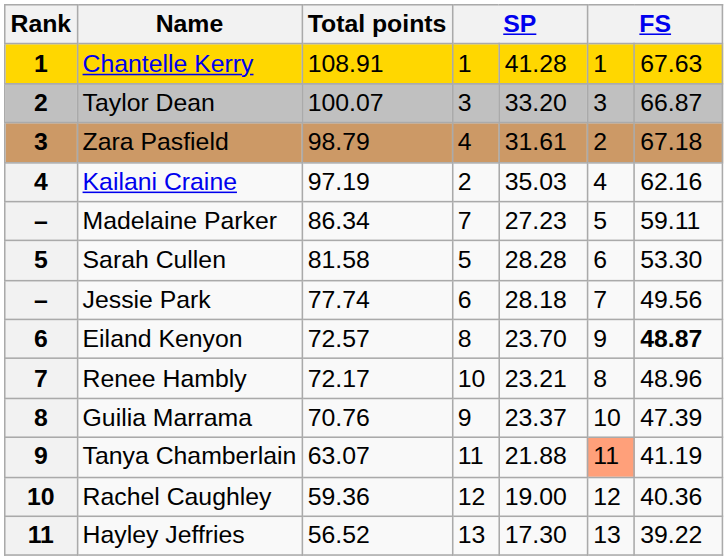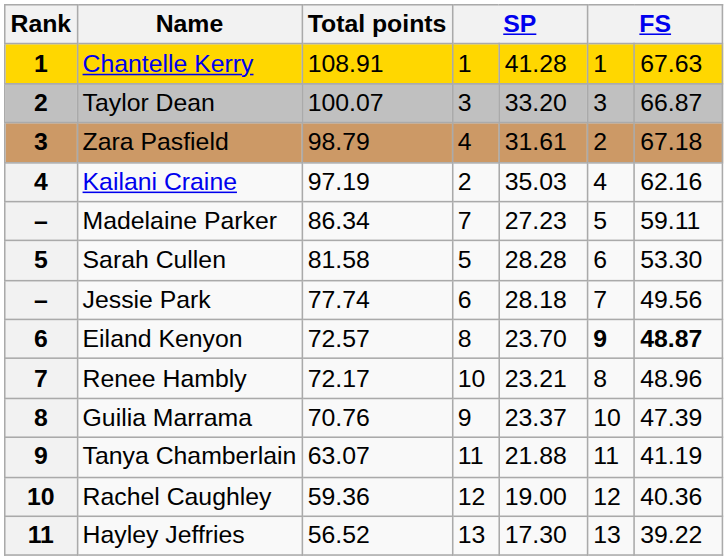(600, 338) normal -> (600, 338) bold
(606, 456) lightsalmon background -> (606, 456) no background
